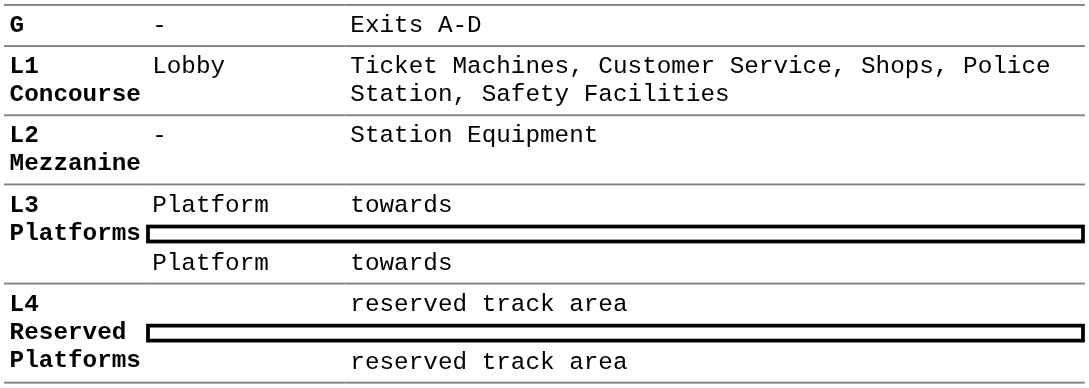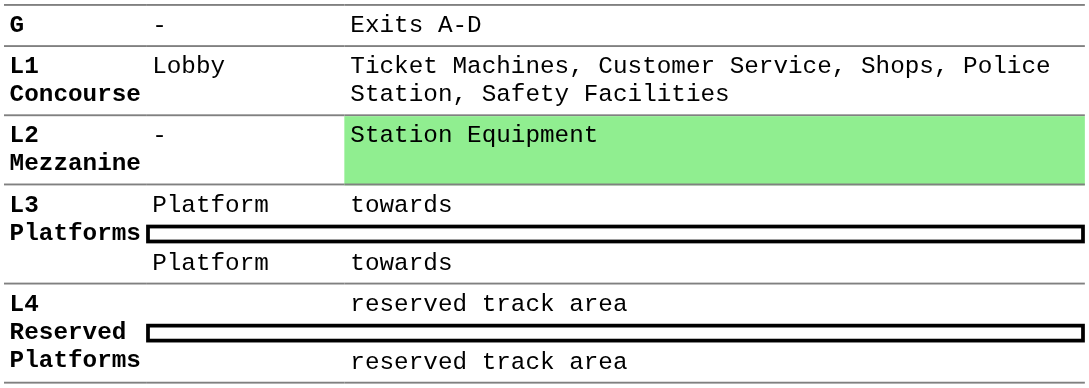(474, 136) no background -> (474, 136) lightgreen background
